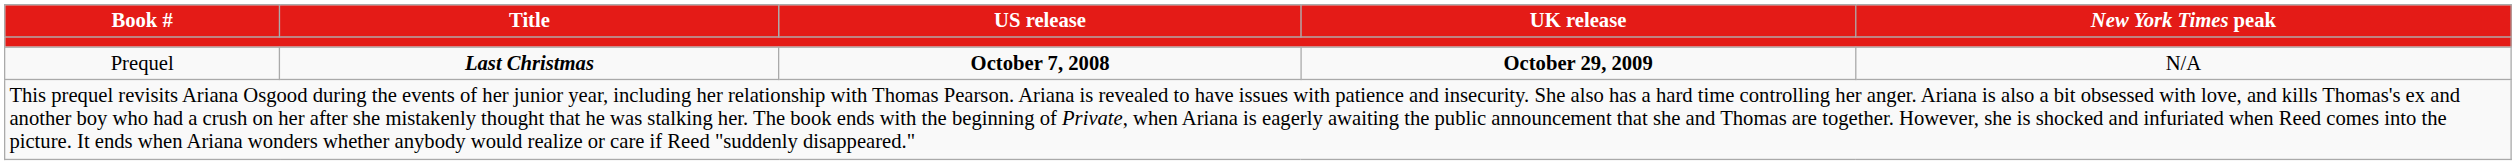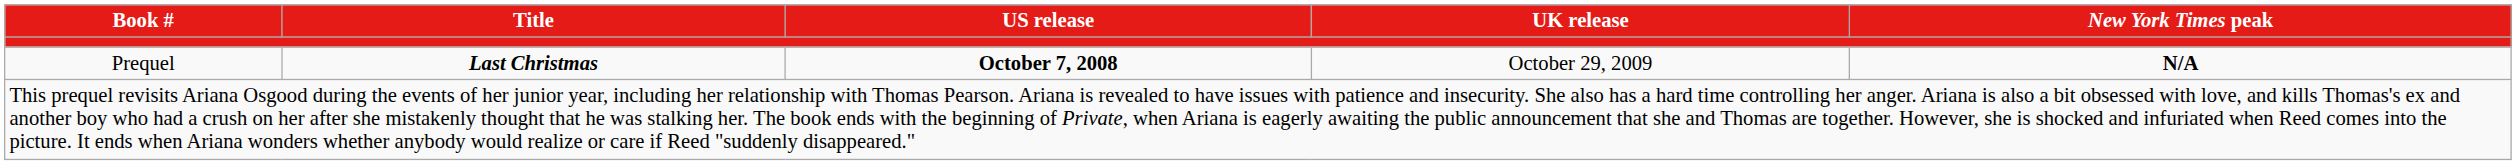(1578, 63) bold -> (1580, 63) normal
(2183, 63) normal -> (2181, 63) bold
